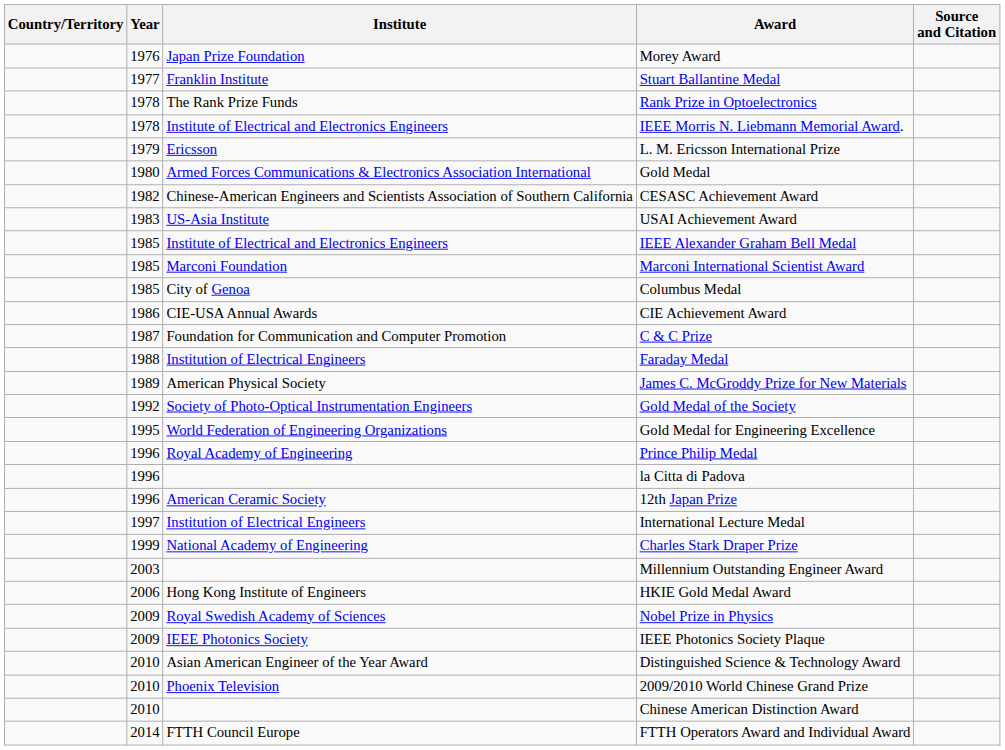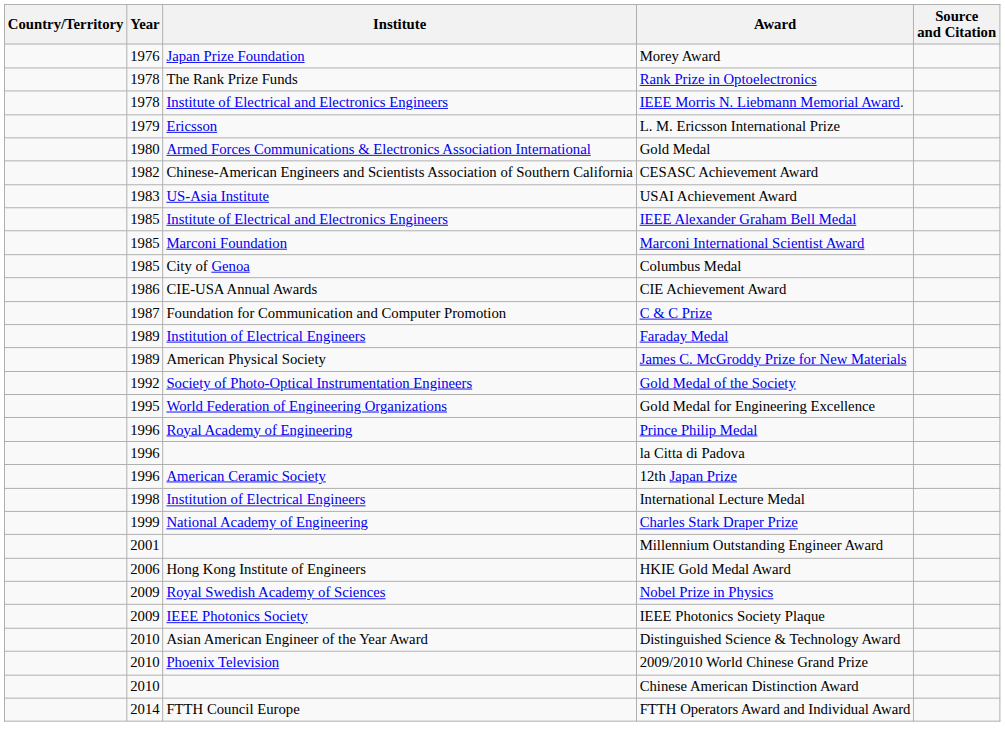- row: (710, 79)
(145, 359) 1988 -> (145, 336) 1989
(145, 522) 1997 -> (145, 499) 1998
(145, 569) 2003 -> (145, 546) 2001
